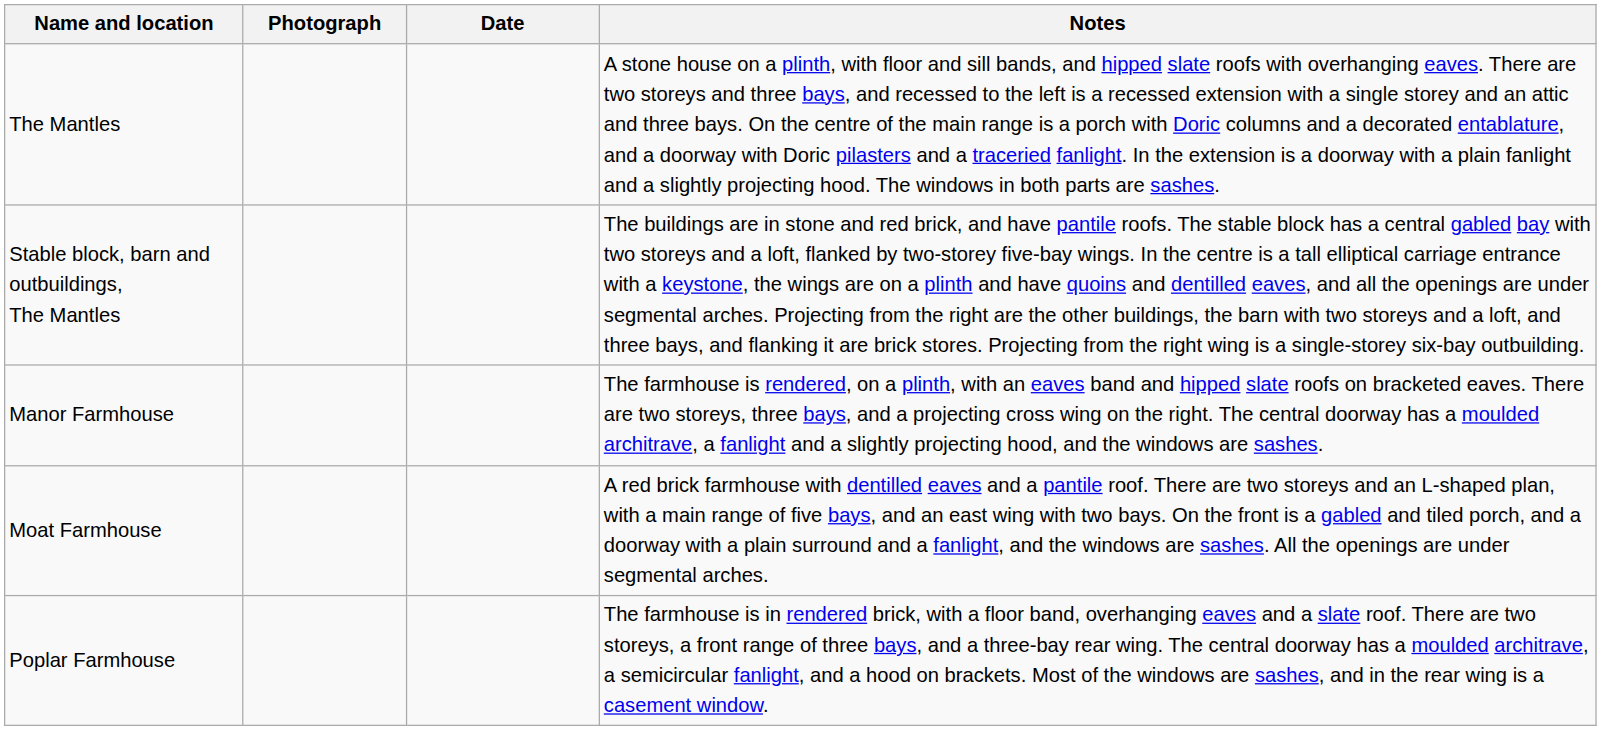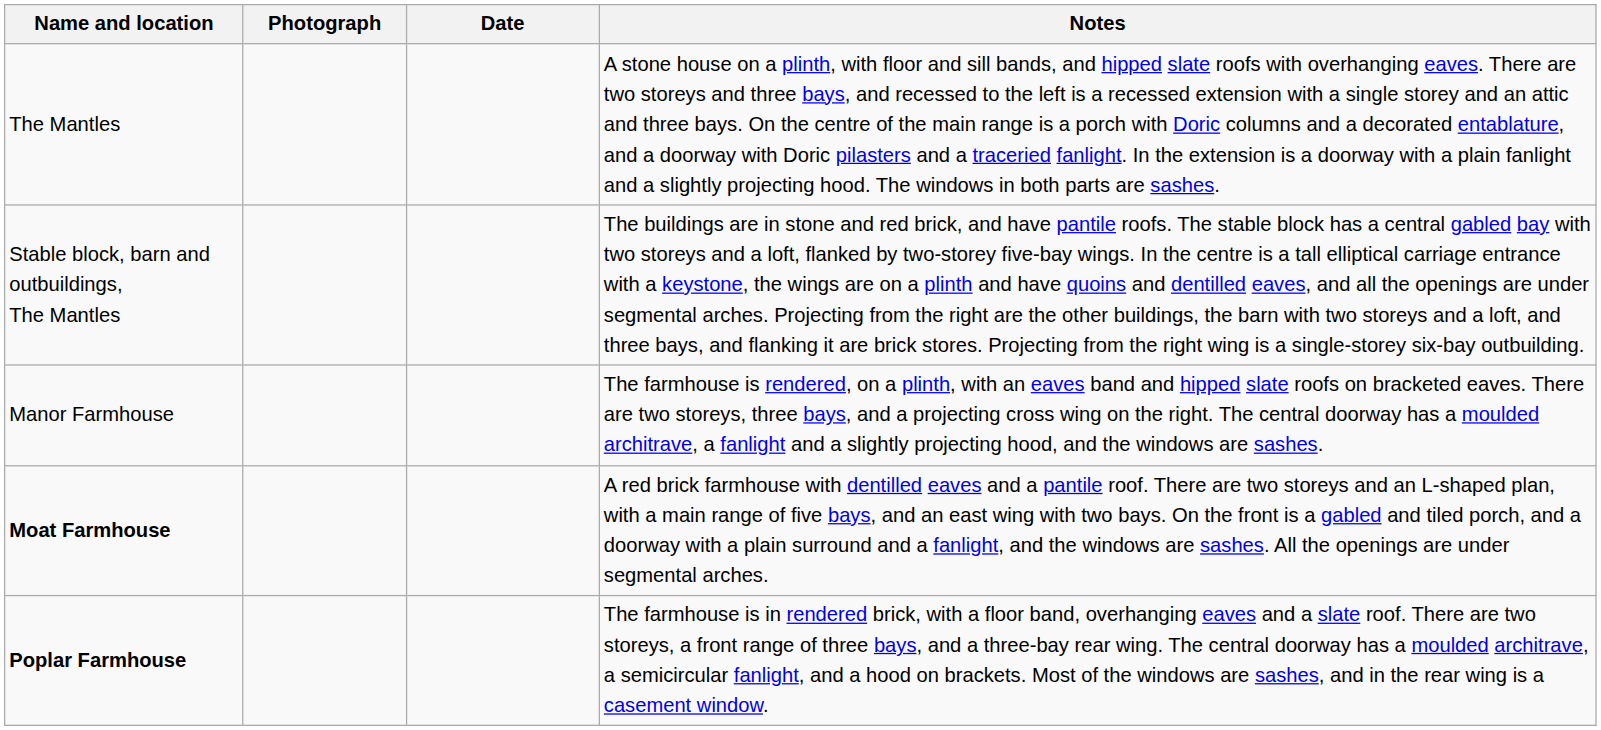(85, 530) normal -> (90, 530) bold
(92, 660) normal -> (98, 660) bold
